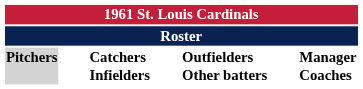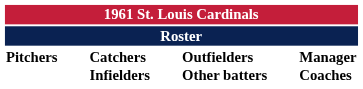(32, 57) lightgrey background -> (32, 57) no background
